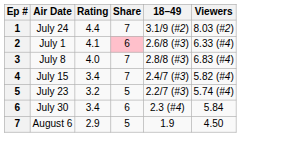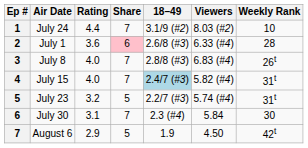+ column: (269, 12)
(93, 44) 4.1 -> (93, 44) 3.6
(93, 76) 3.4 -> (93, 80) 4.0
(167, 76) no background -> (167, 80) lightblue background
(93, 108) 3.4 -> (93, 116) 3.1
(127, 108) 6 -> (127, 116) 7
